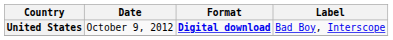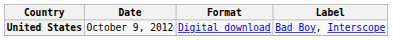(224, 28) bold -> (224, 28) normal
